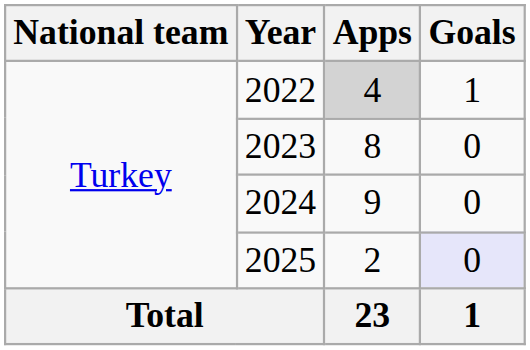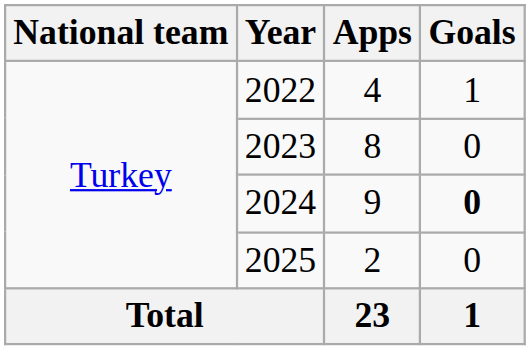(372, 89) lightgrey background -> (372, 89) no background
(472, 202) normal -> (472, 202) bold
(472, 259) lavender background -> (472, 259) no background
